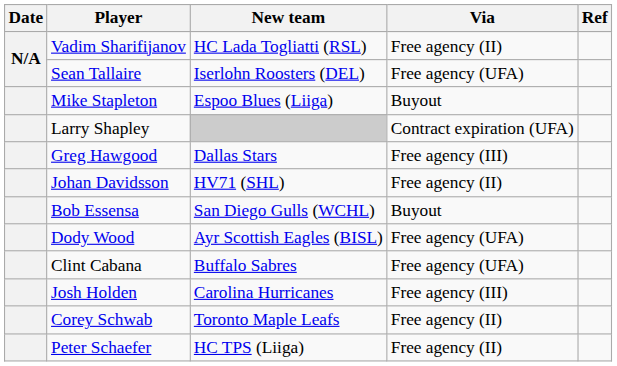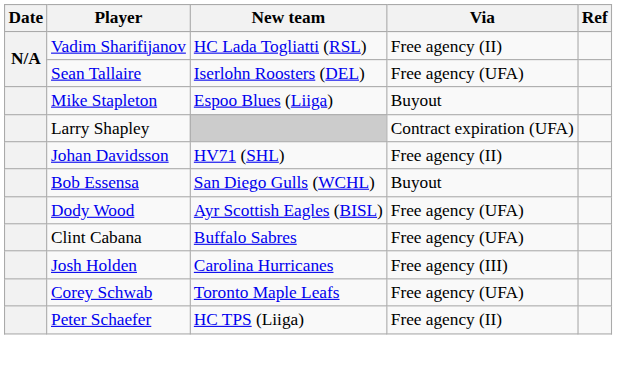- row: (104, 155)
(446, 319) Free agency (II) -> (457, 292) Free agency (UFA)
